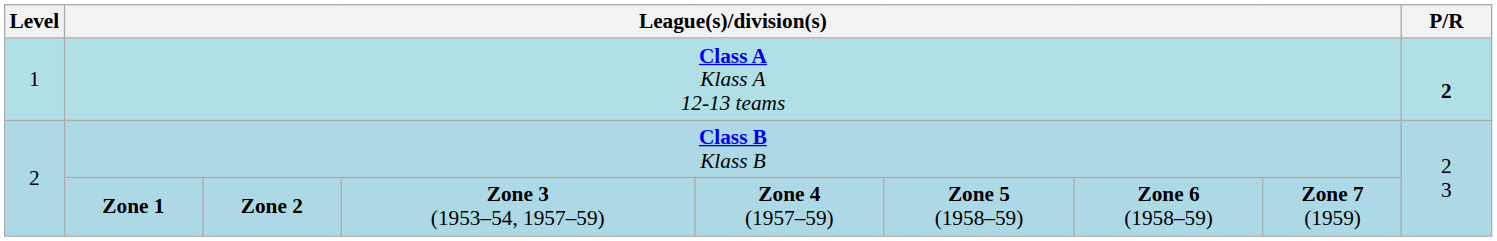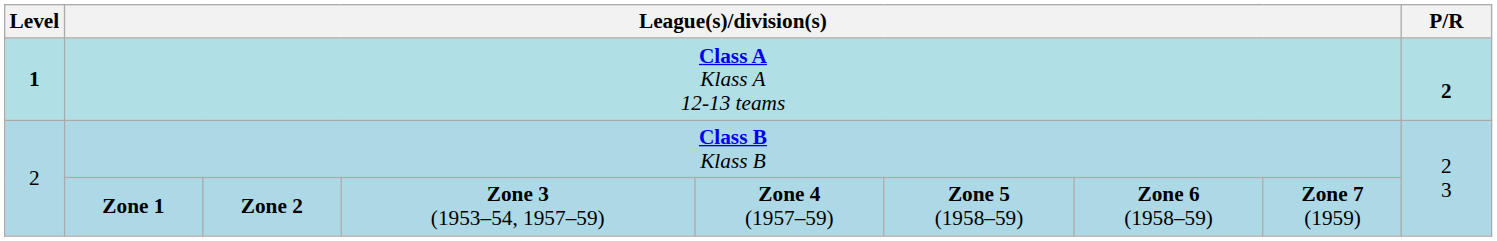(34, 79) normal -> (34, 79) bold
